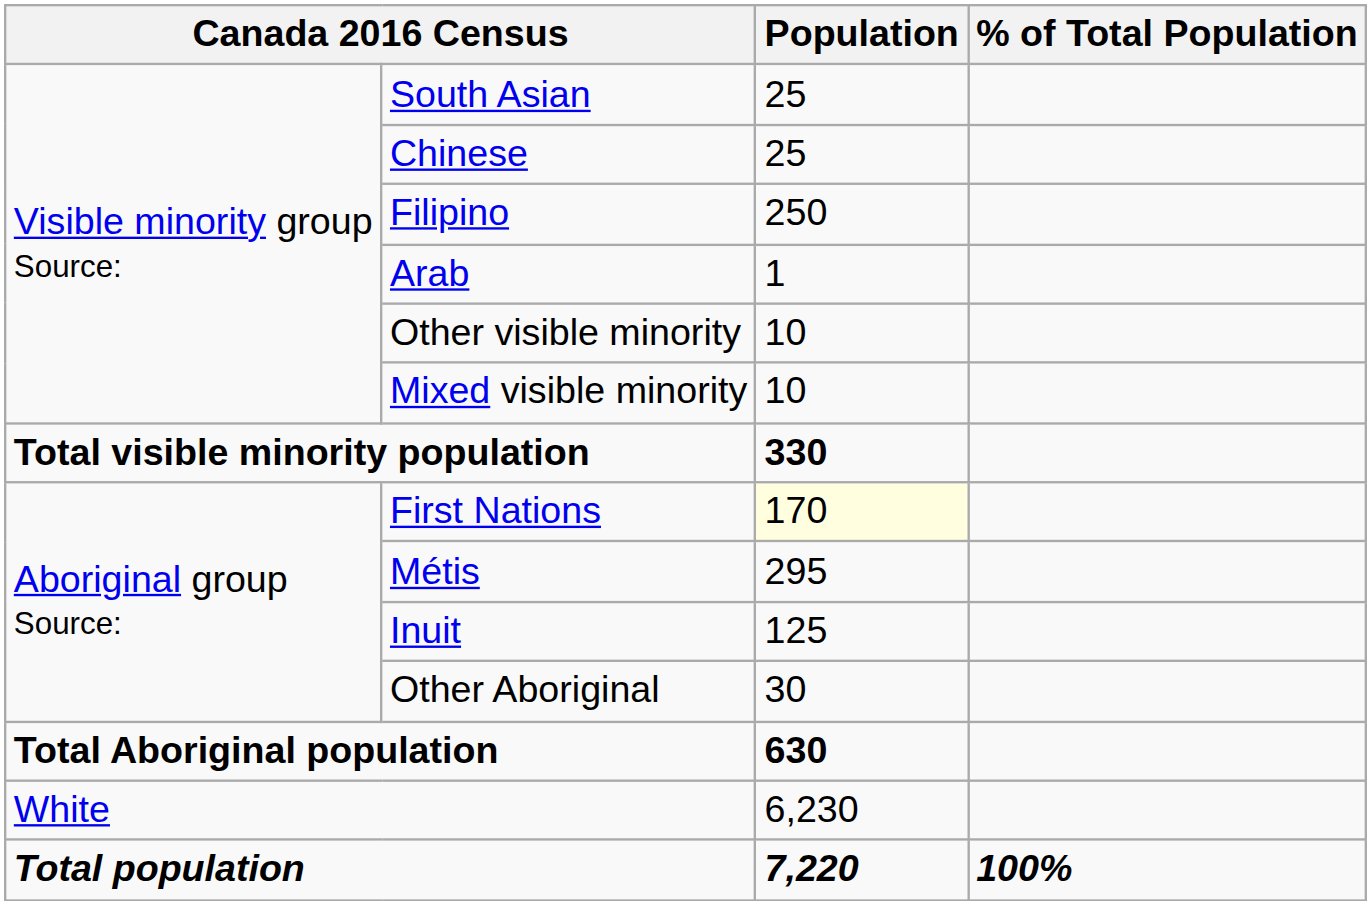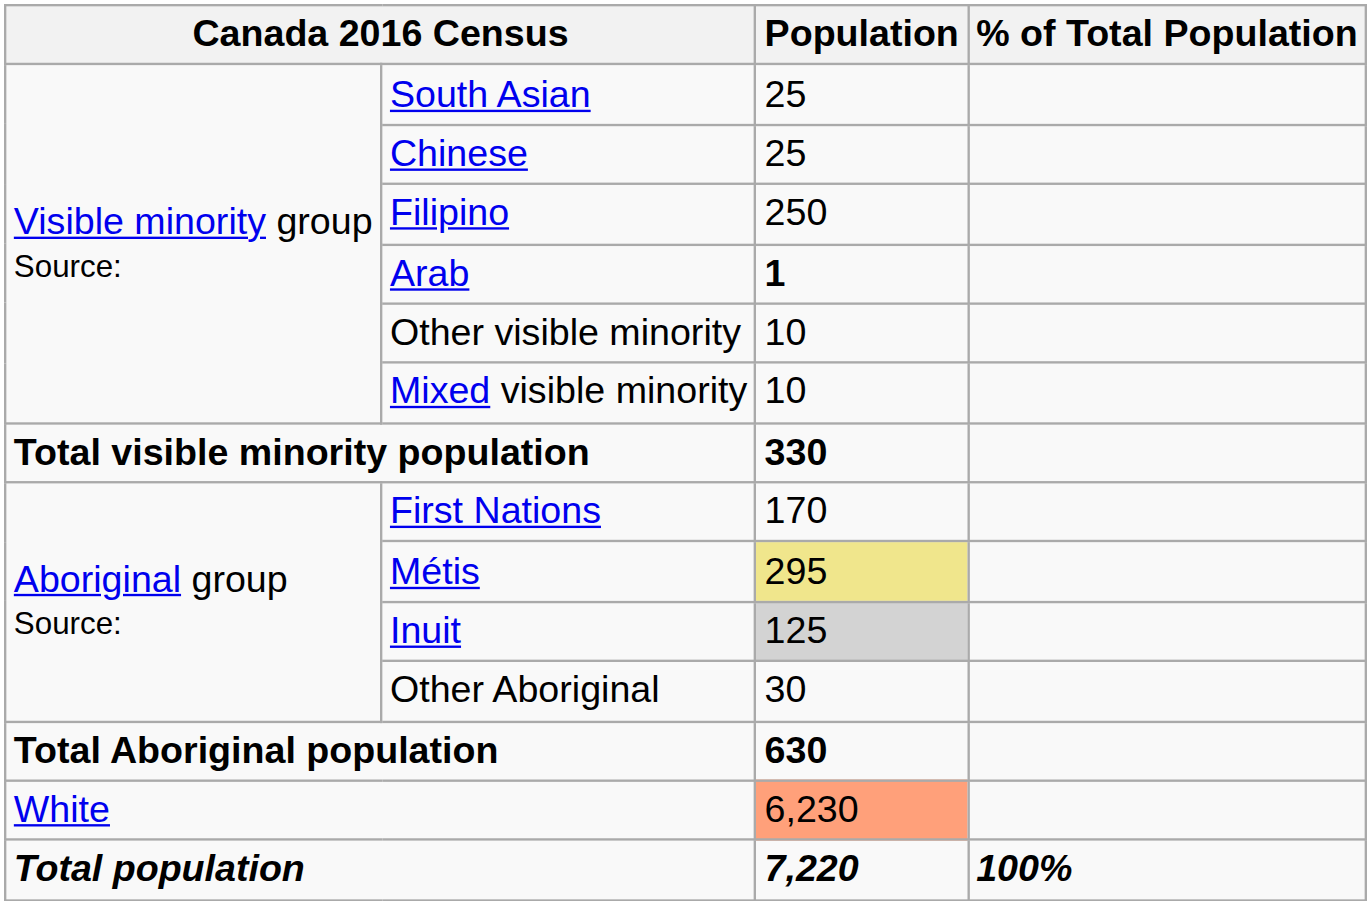(775, 272) normal -> (775, 272) bold
(796, 511) lightyellow background -> (796, 511) no background
(796, 570) no background -> (796, 570) khaki background
(796, 630) no background -> (796, 630) lightgrey background
(812, 809) no background -> (812, 809) lightsalmon background
